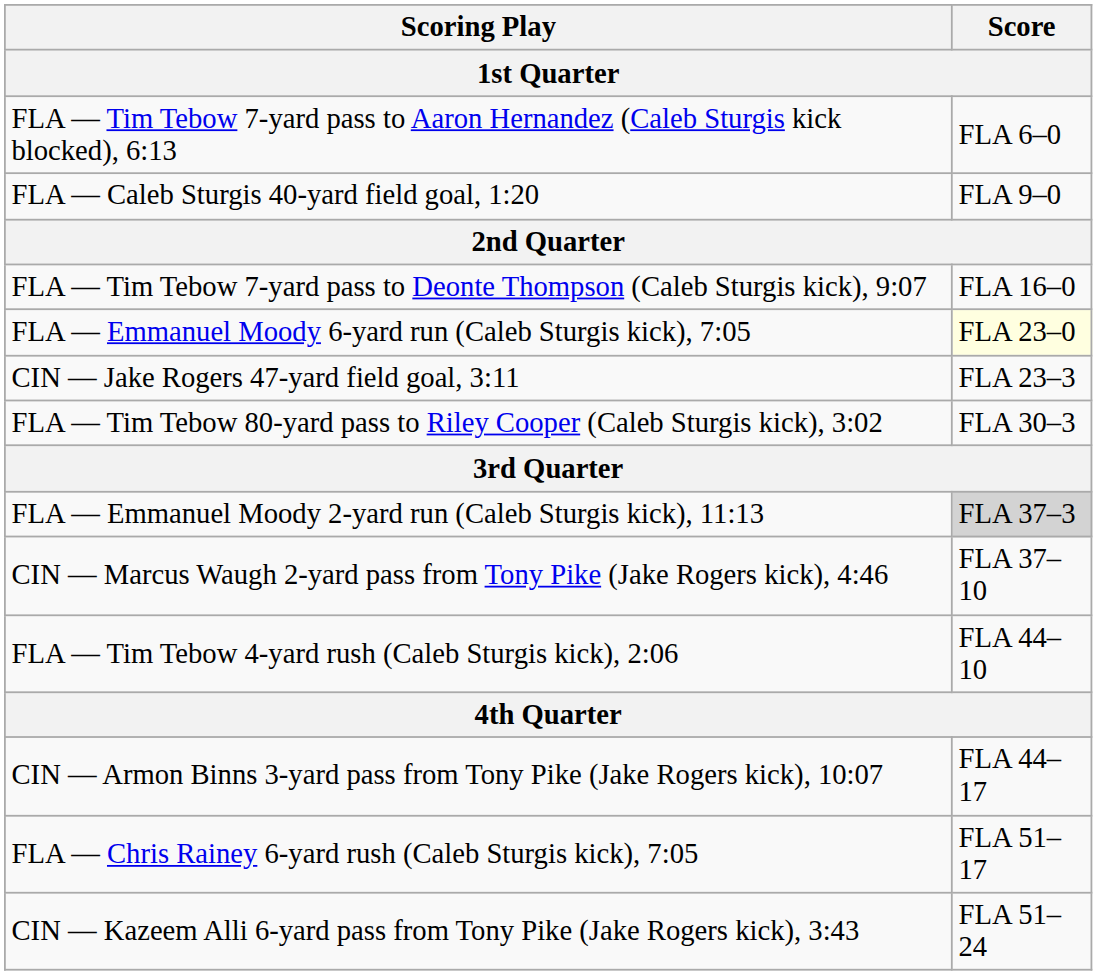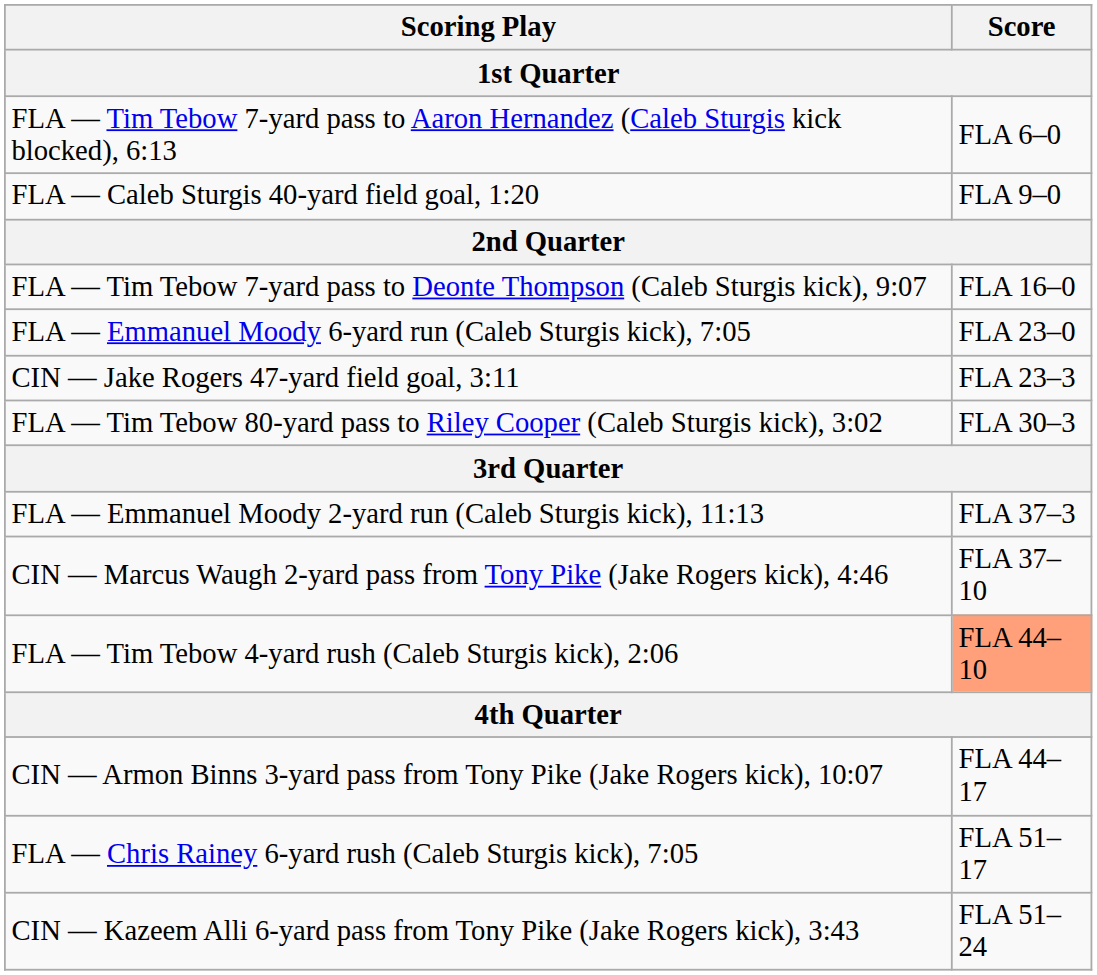(1017, 331) lightyellow background -> (1017, 331) no background
(1017, 513) lightgrey background -> (1017, 513) no background
(1010, 652) no background -> (1010, 652) lightsalmon background
